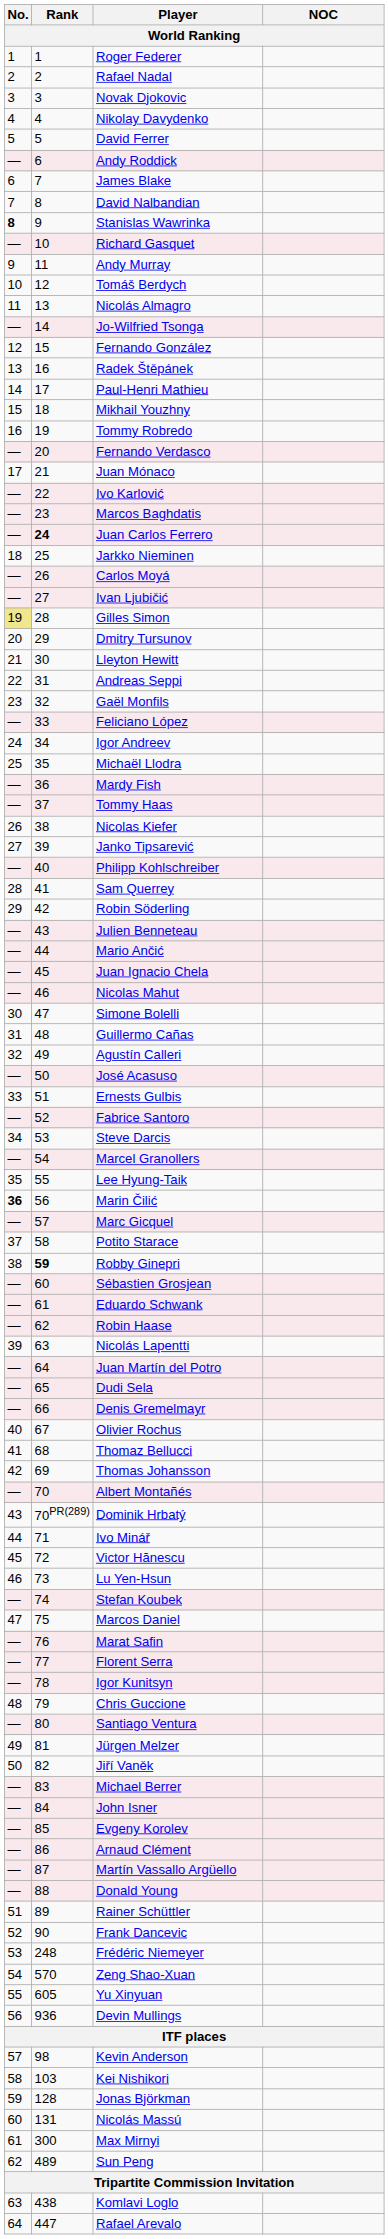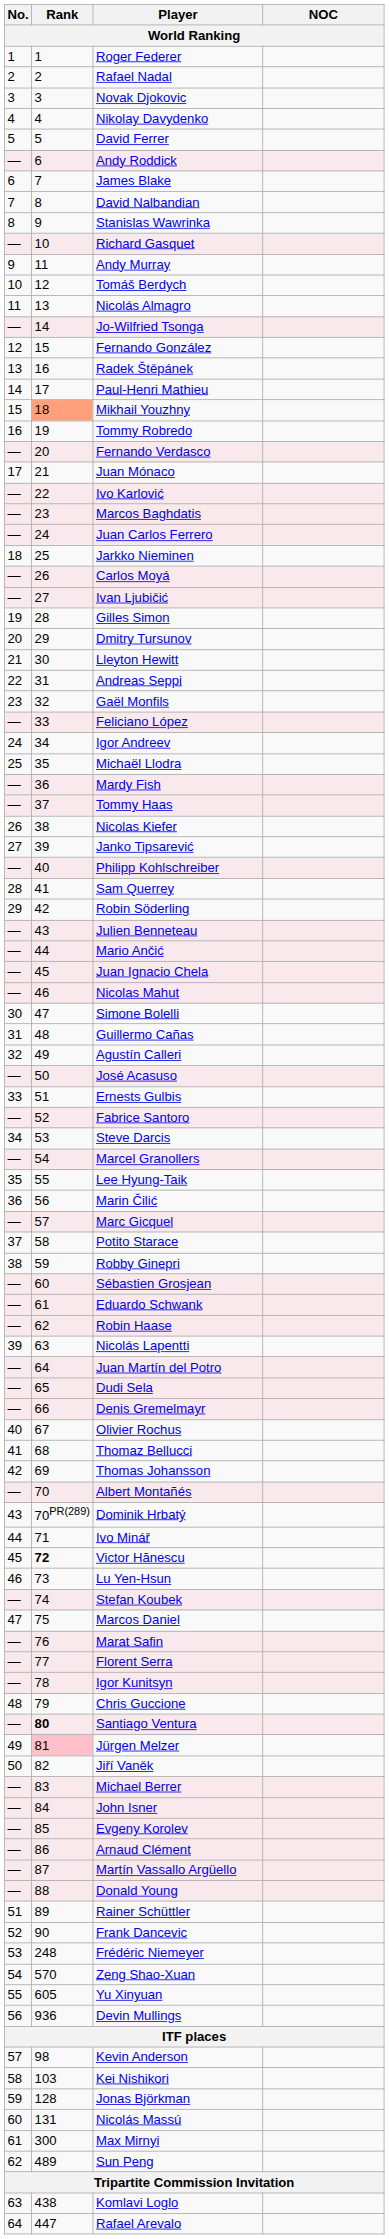(11, 222) bold -> (11, 222) normal
(42, 410) no background -> (42, 410) lightsalmon background
(42, 535) bold -> (42, 535) normal
(15, 618) khaki background -> (15, 618) no background
(15, 1200) bold -> (15, 1200) normal
(42, 1263) bold -> (42, 1263) normal
(42, 1558) normal -> (42, 1558) bold
(42, 1724) normal -> (42, 1724) bold
(42, 1745) no background -> (42, 1745) pink background
